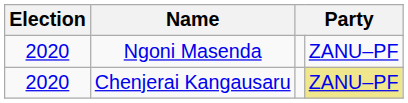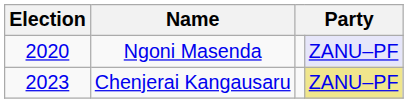(354, 51) no background -> (354, 51) lavender background
(47, 82) 2020 -> (47, 82) 2023
